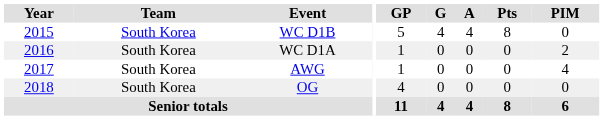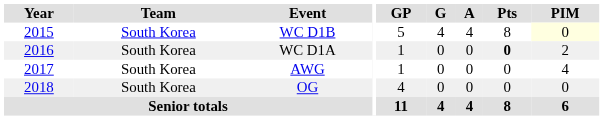(565, 31) no background -> (565, 31) lightyellow background
(507, 50) normal -> (507, 50) bold
